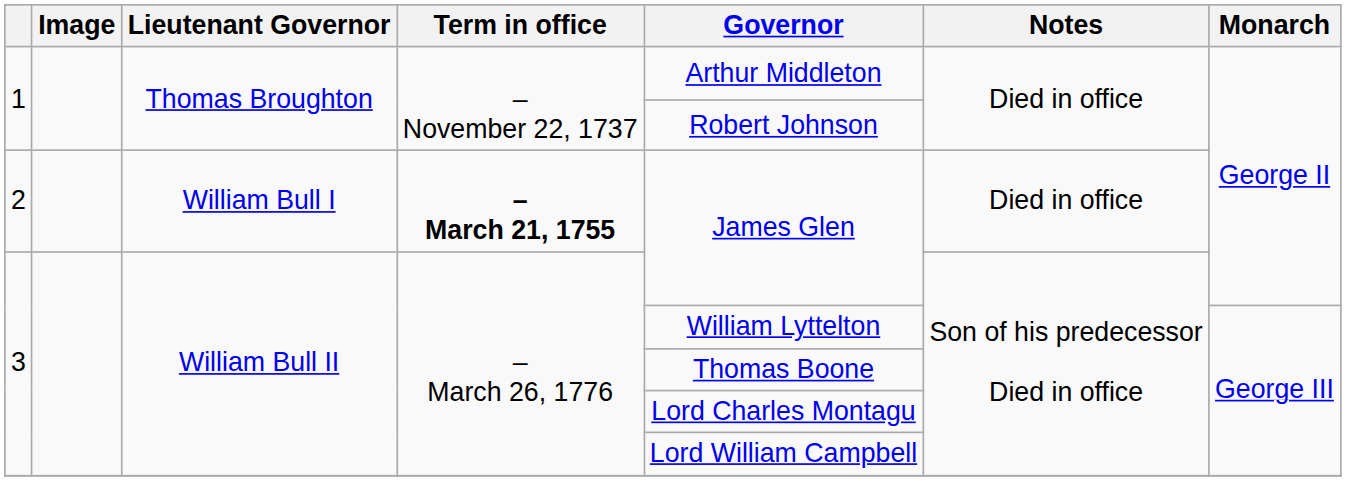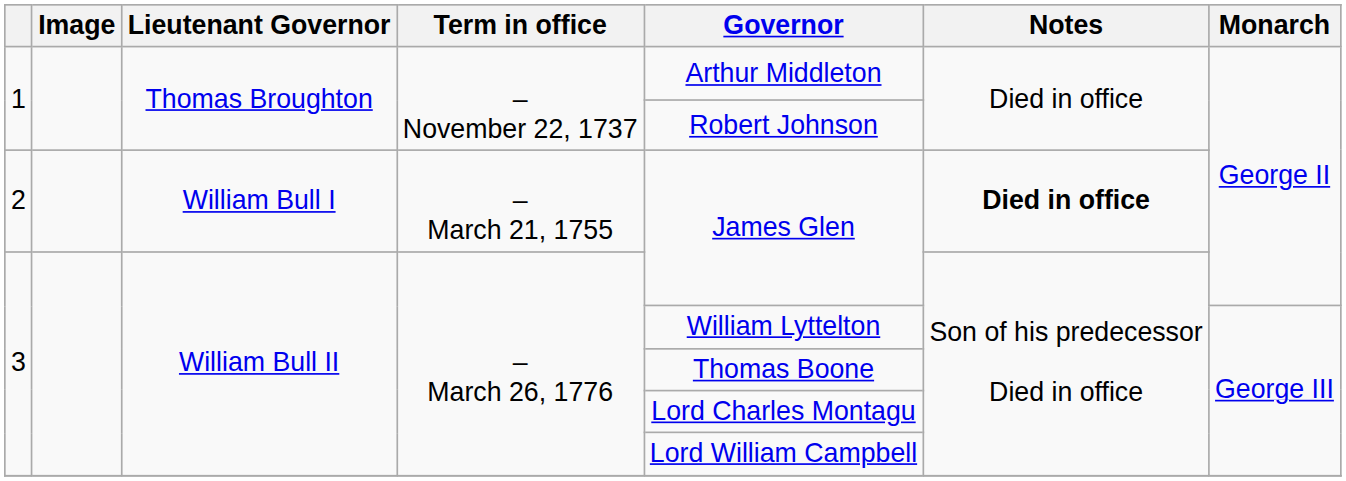(520, 215) bold -> (520, 215) normal
(1066, 200) normal -> (1066, 200) bold
